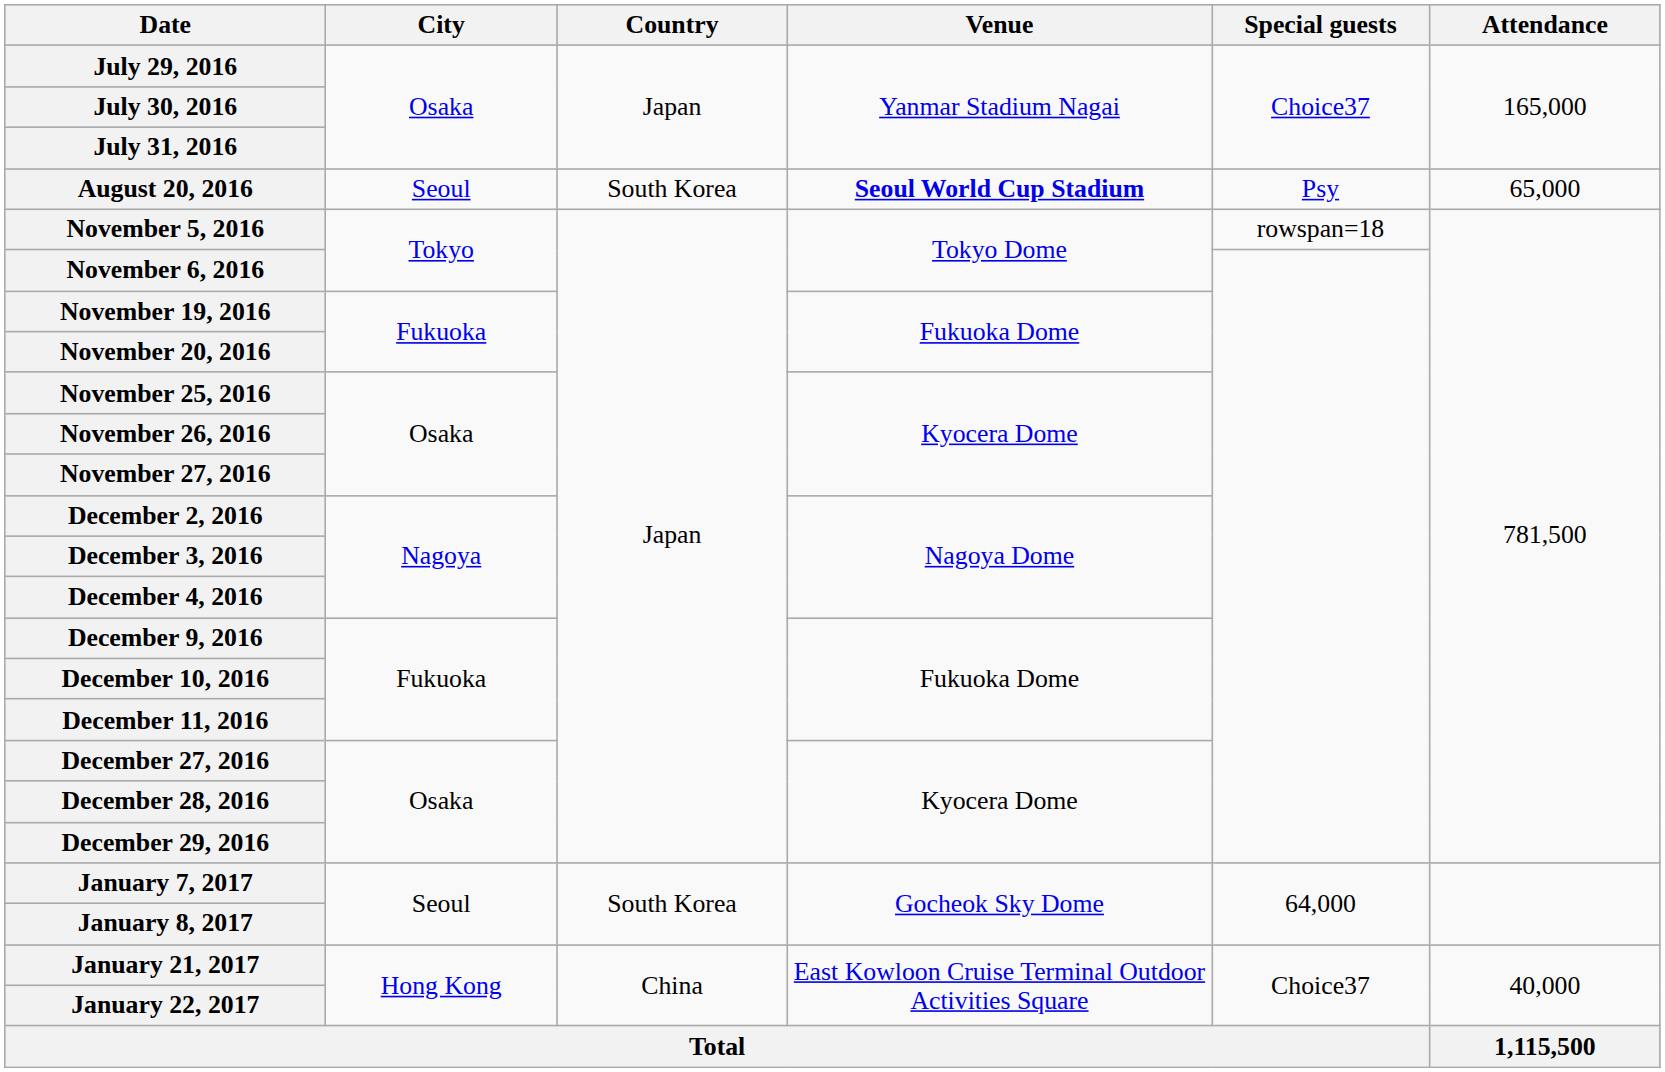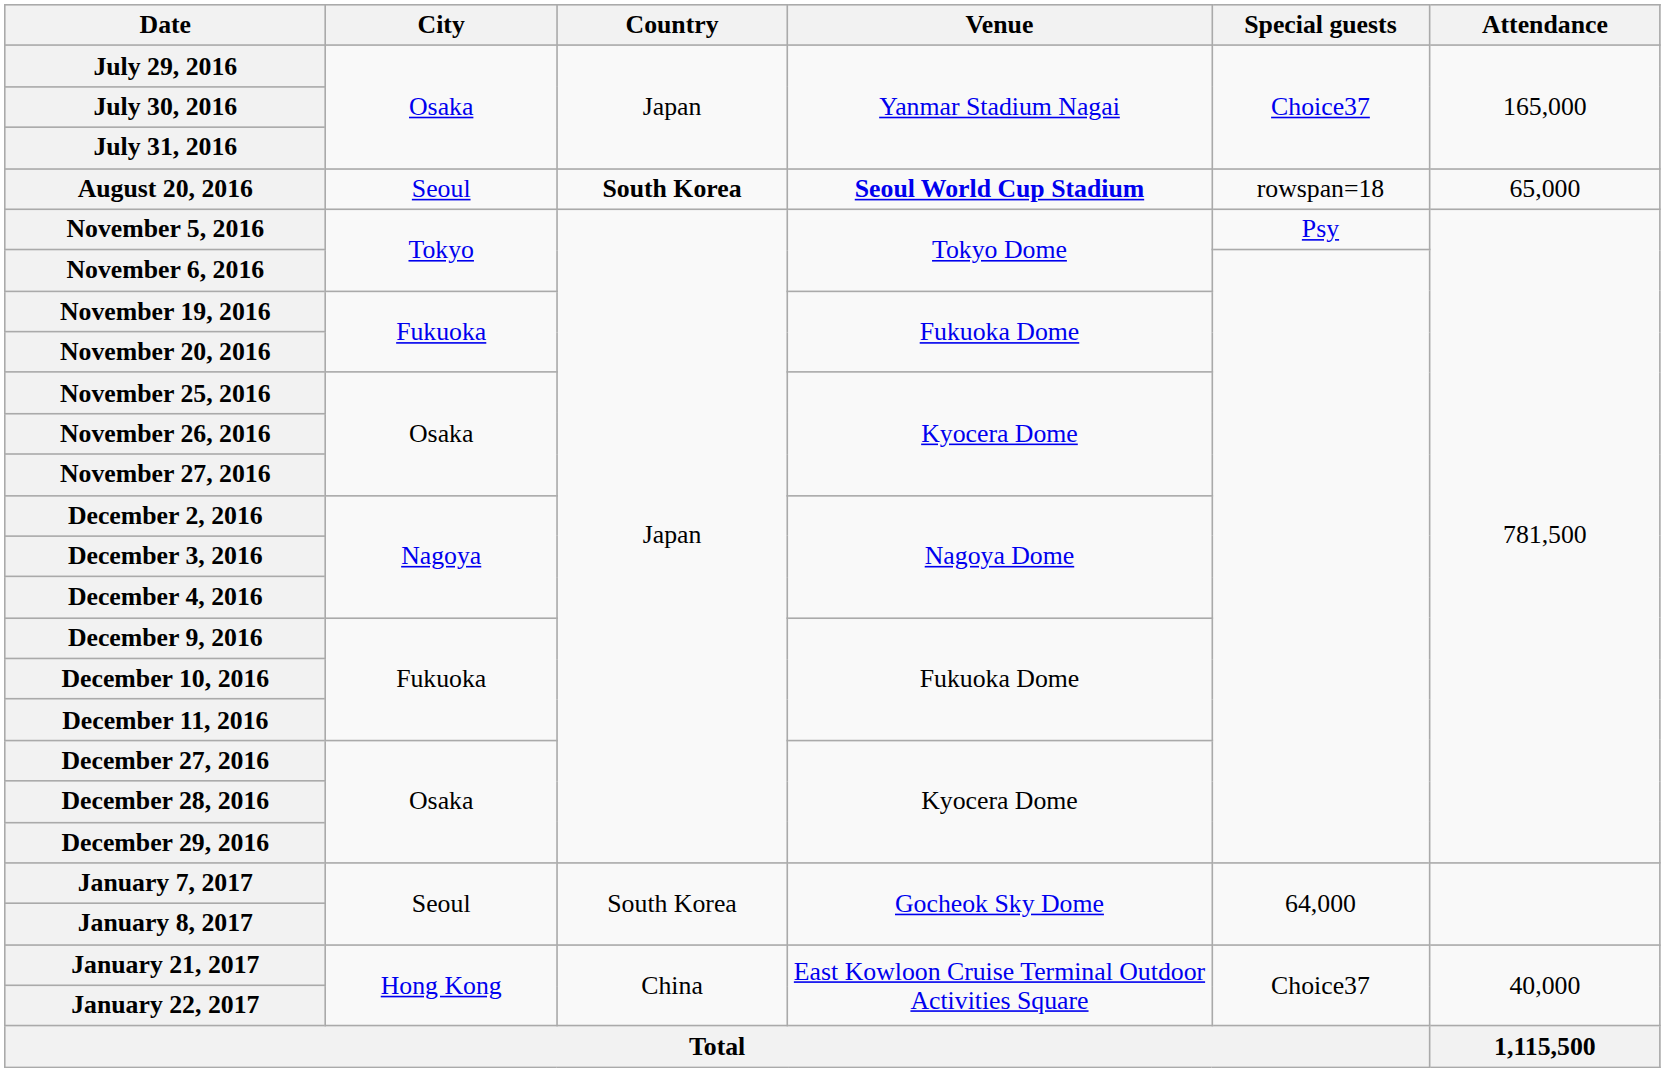(672, 188) normal -> (672, 188) bold
(1320, 188) Psy -> (1320, 188) rowspan=18
(1320, 229) rowspan=18 -> (1320, 229) Psy
